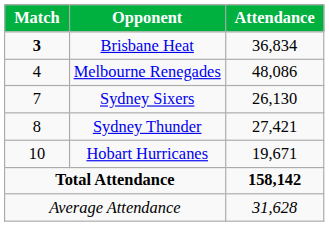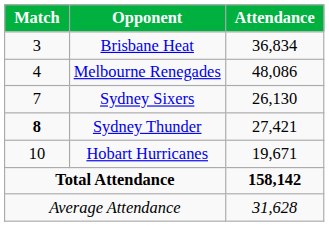(37, 45) bold -> (37, 45) normal
(37, 126) normal -> (37, 126) bold
